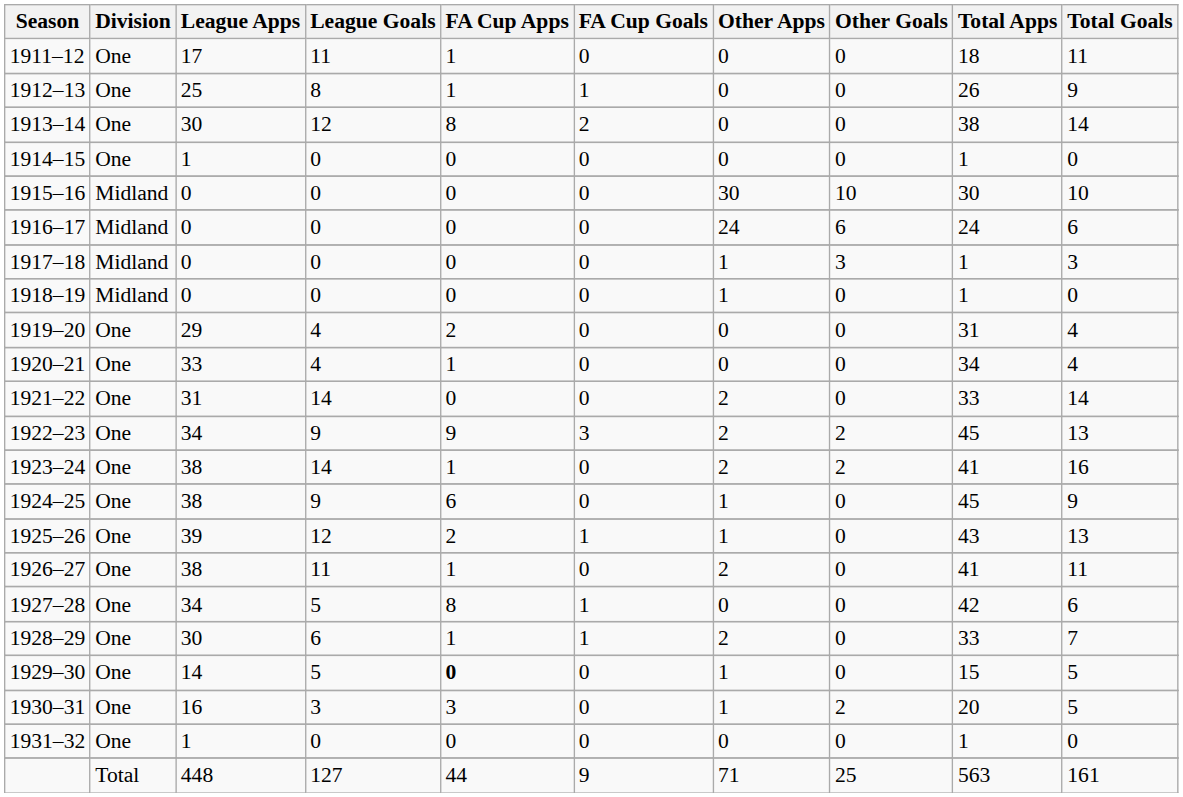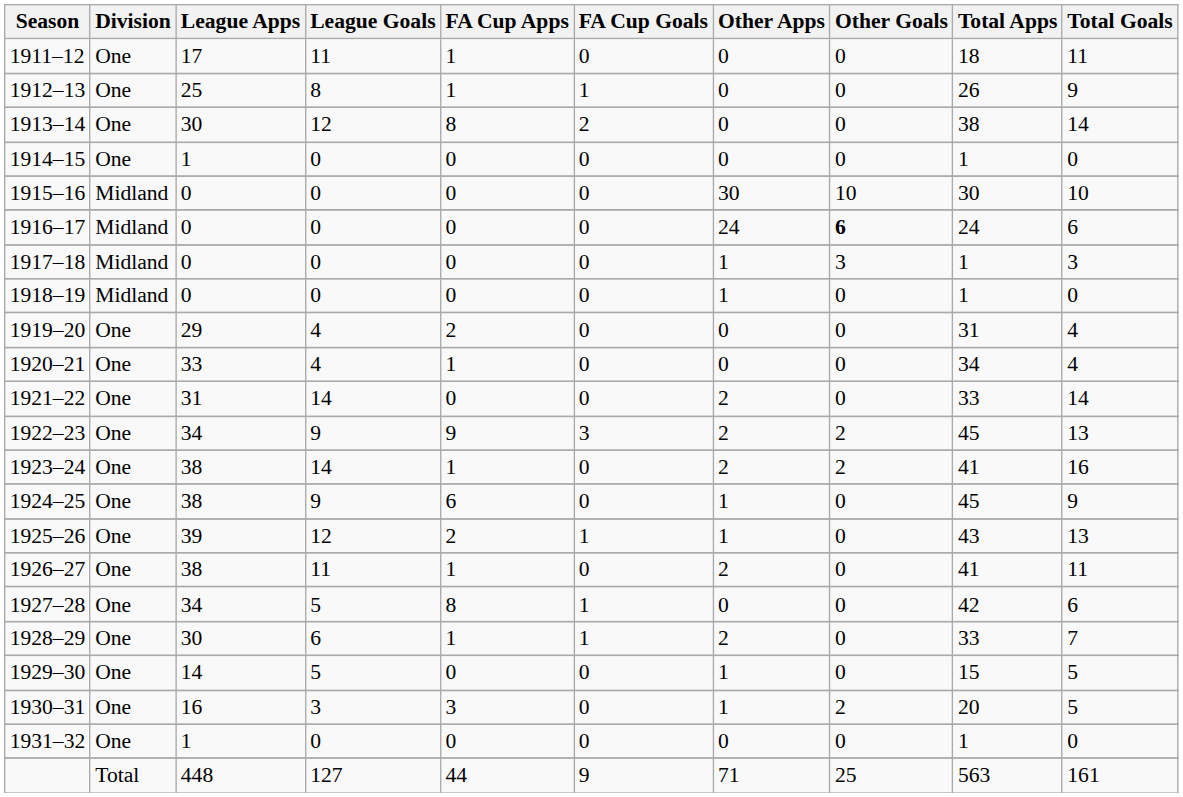(840, 227) normal -> (840, 227) bold
(451, 672) bold -> (451, 672) normal
